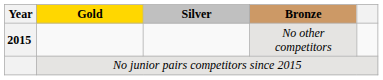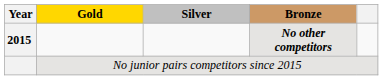(303, 39) normal -> (303, 39) bold
